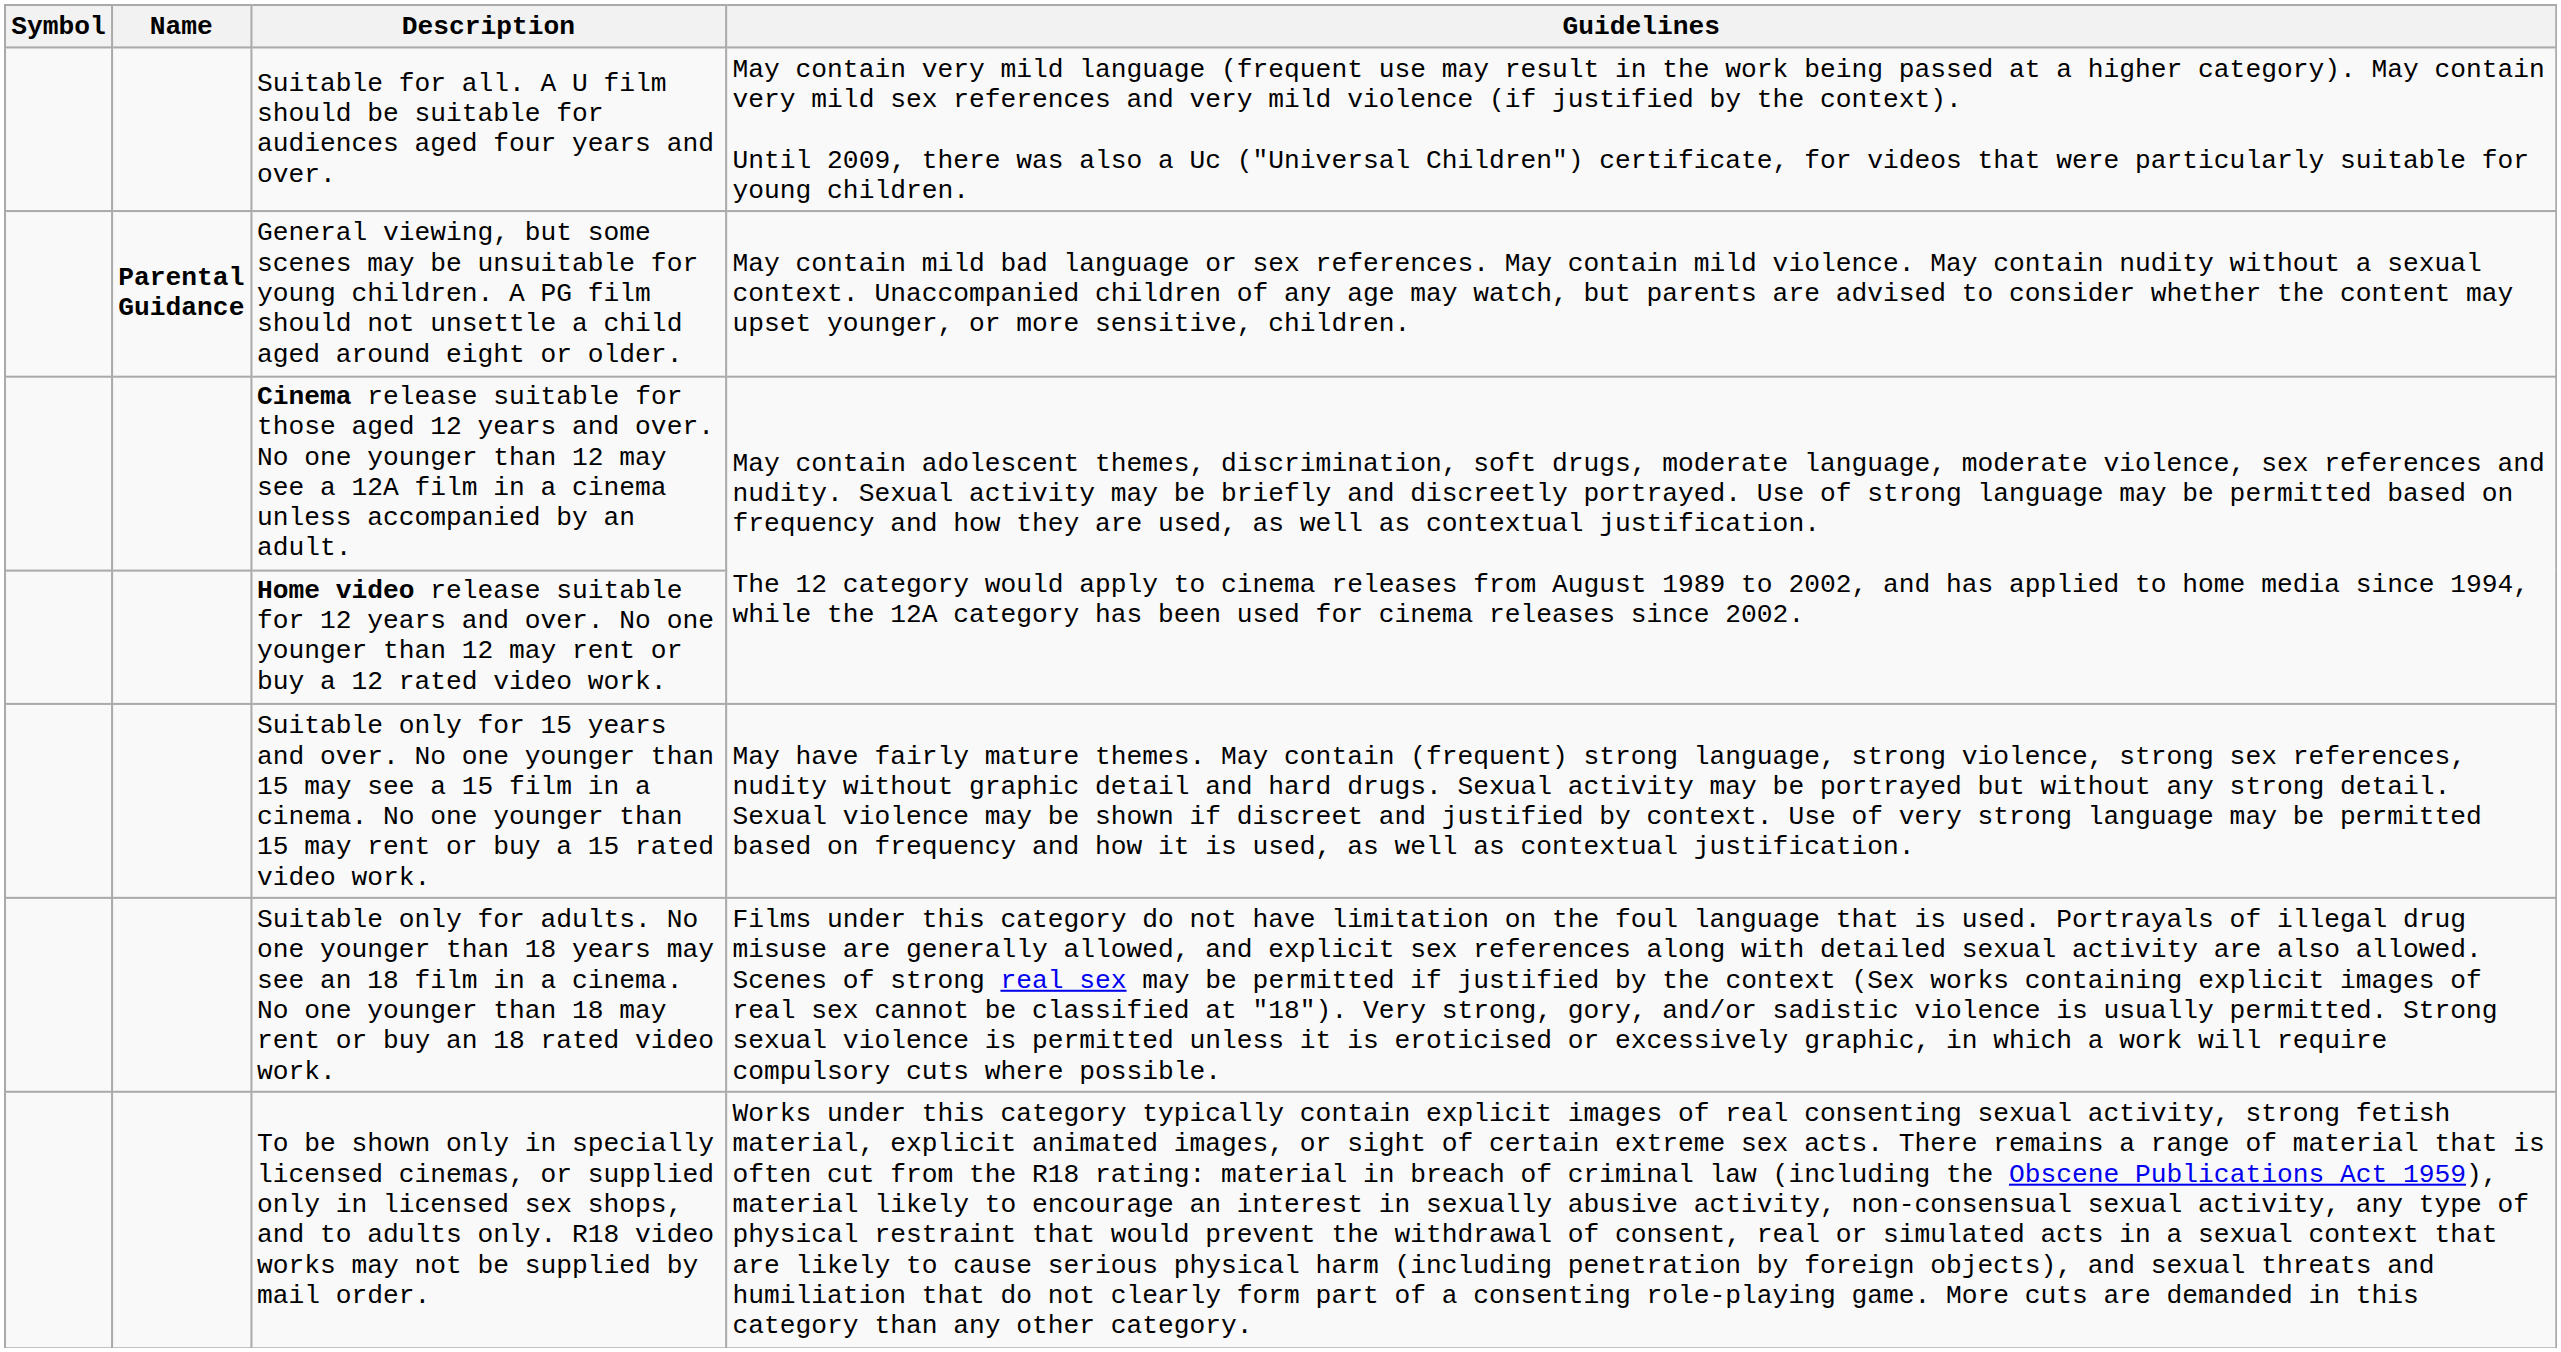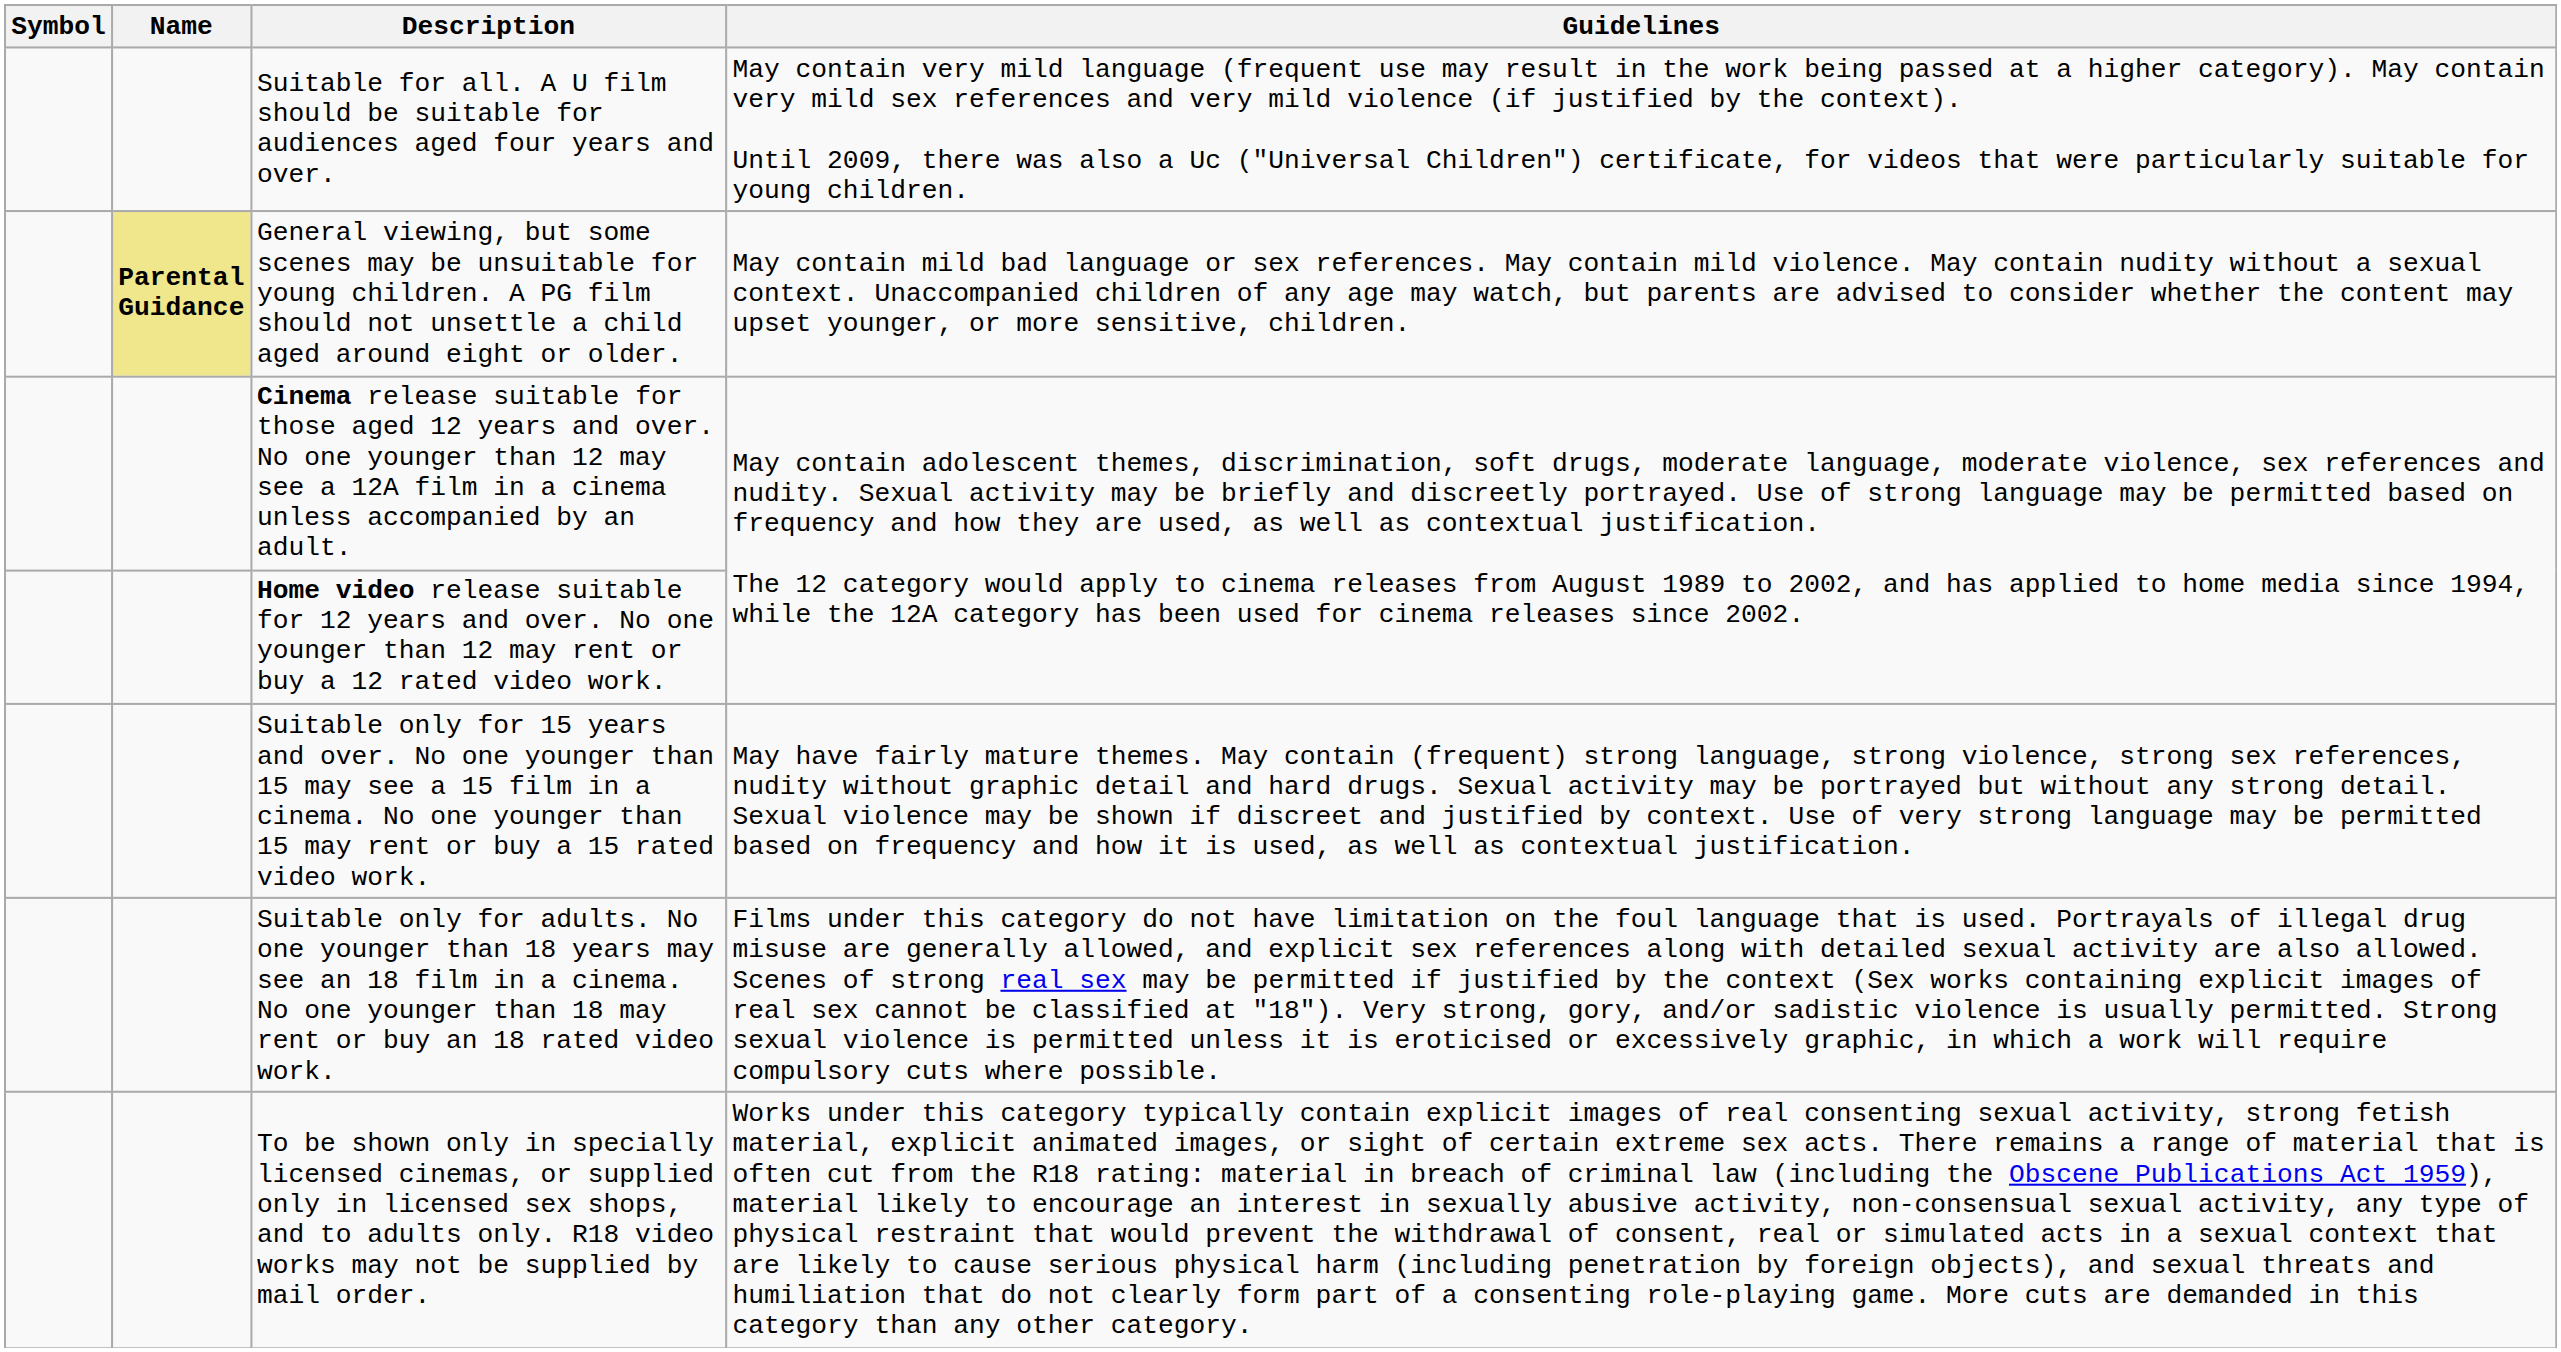(181, 294) no background -> (181, 294) khaki background
